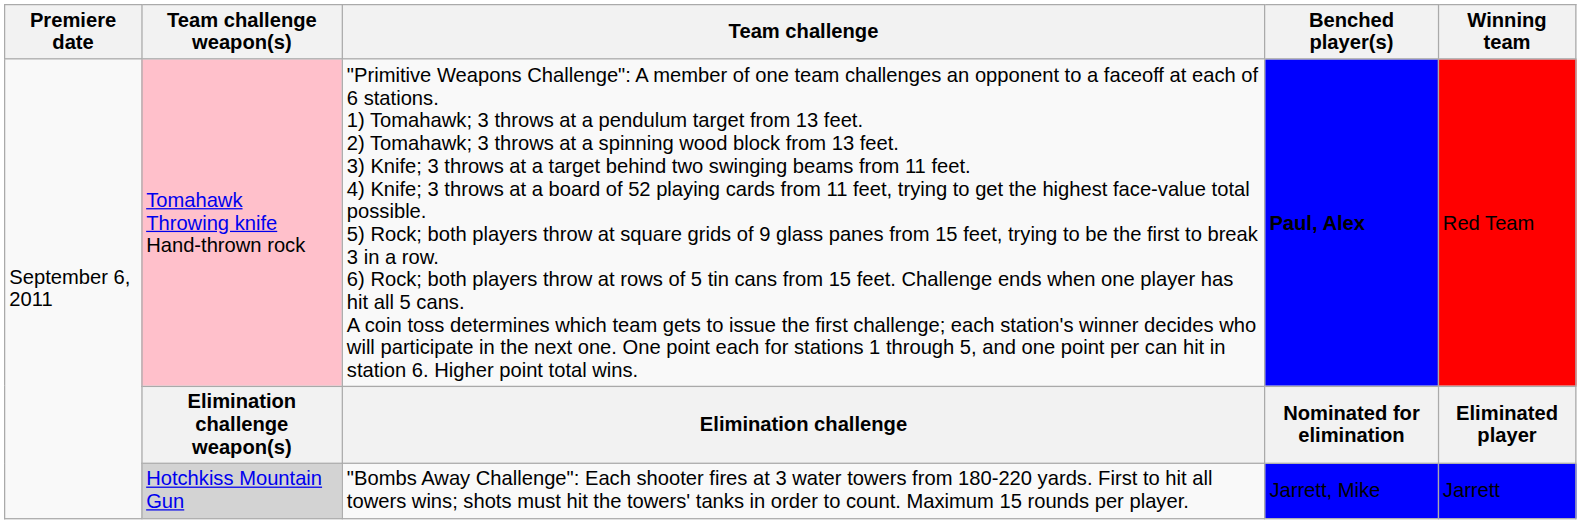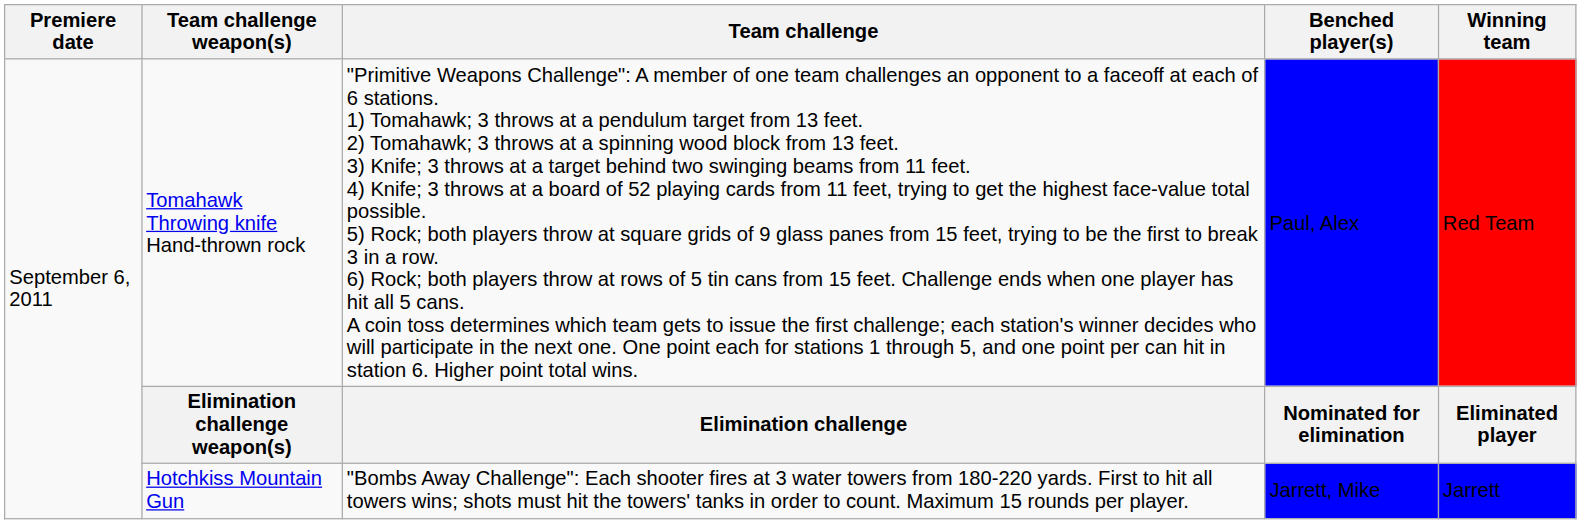(226, 222) pink background -> (226, 222) no background
(1317, 222) bold -> (1314, 222) normal
(234, 490) lightgrey background -> (234, 490) no background
